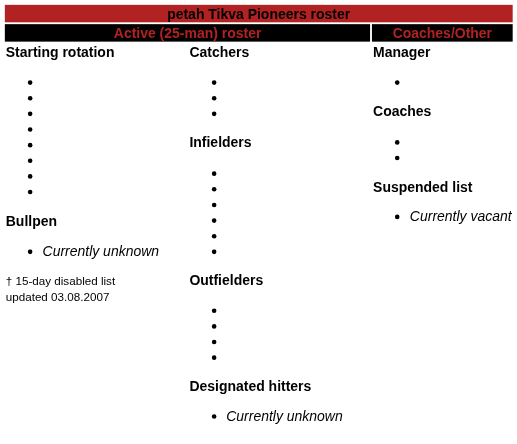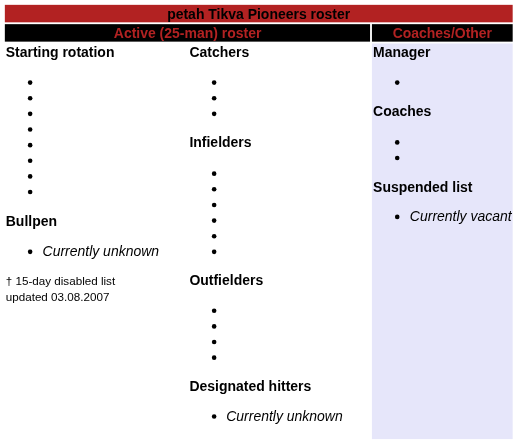(442, 134) no background -> (442, 134) lavender background
